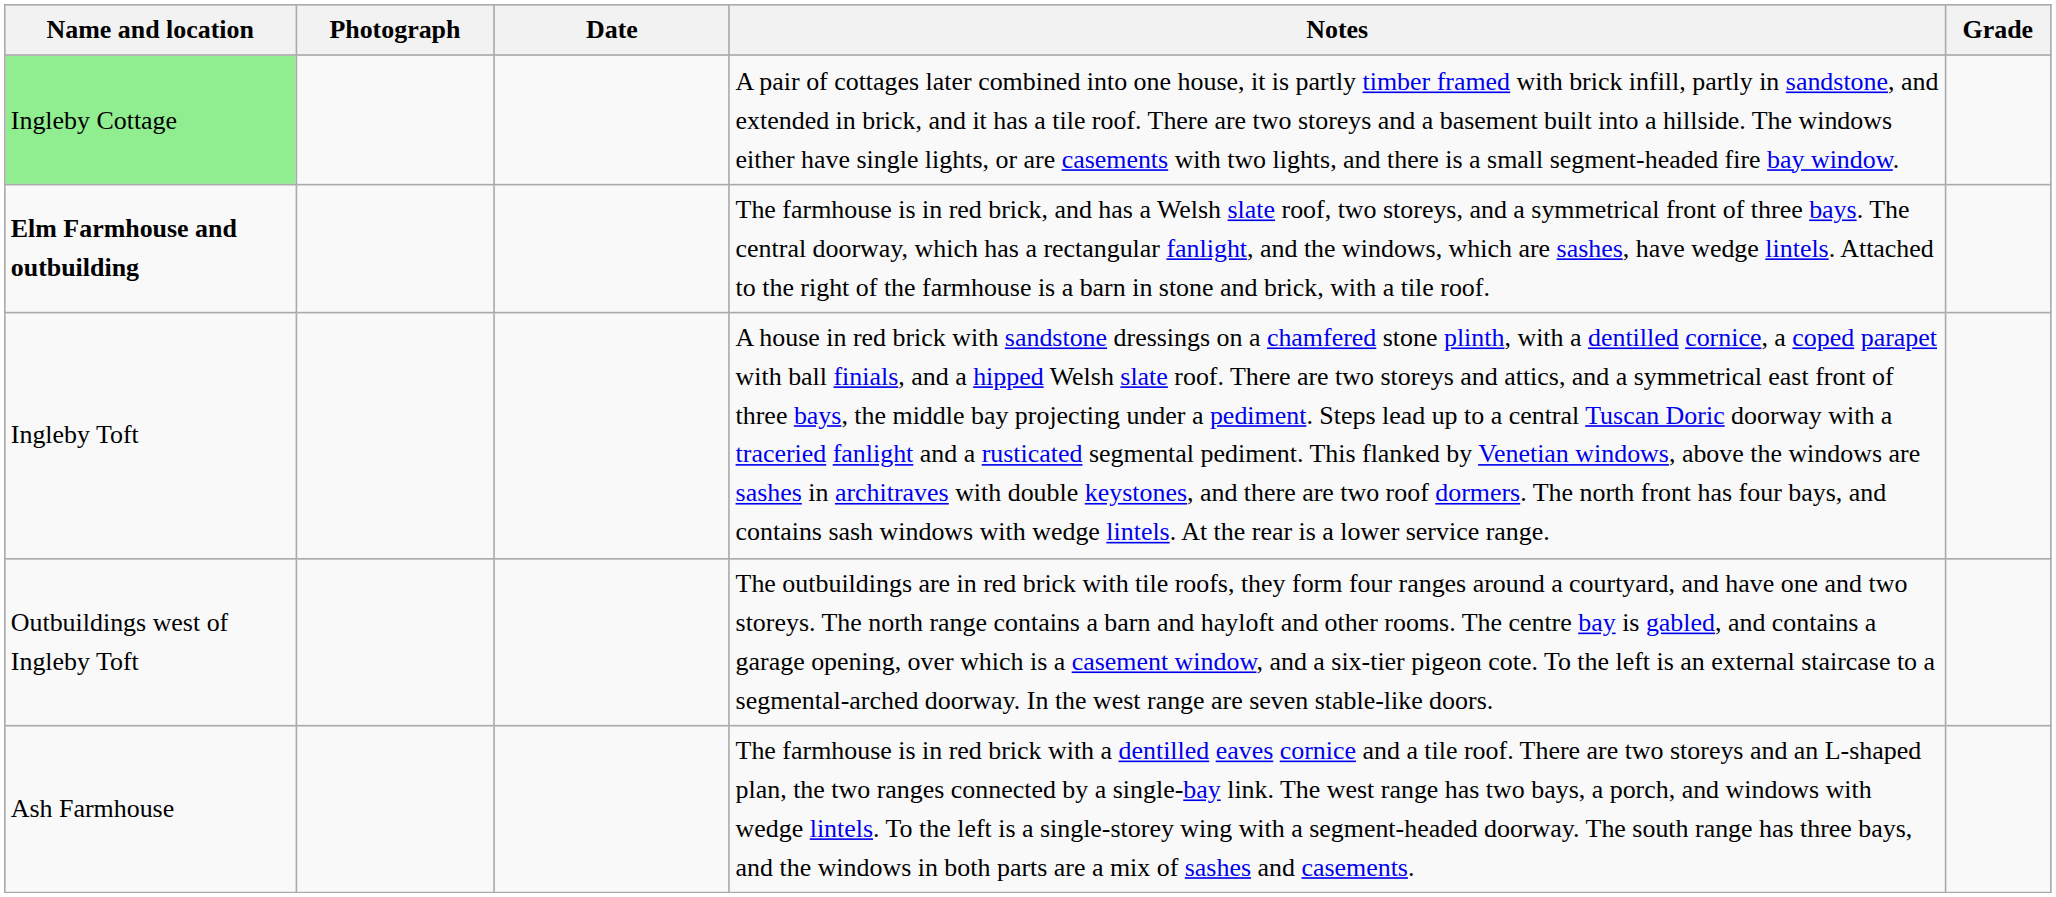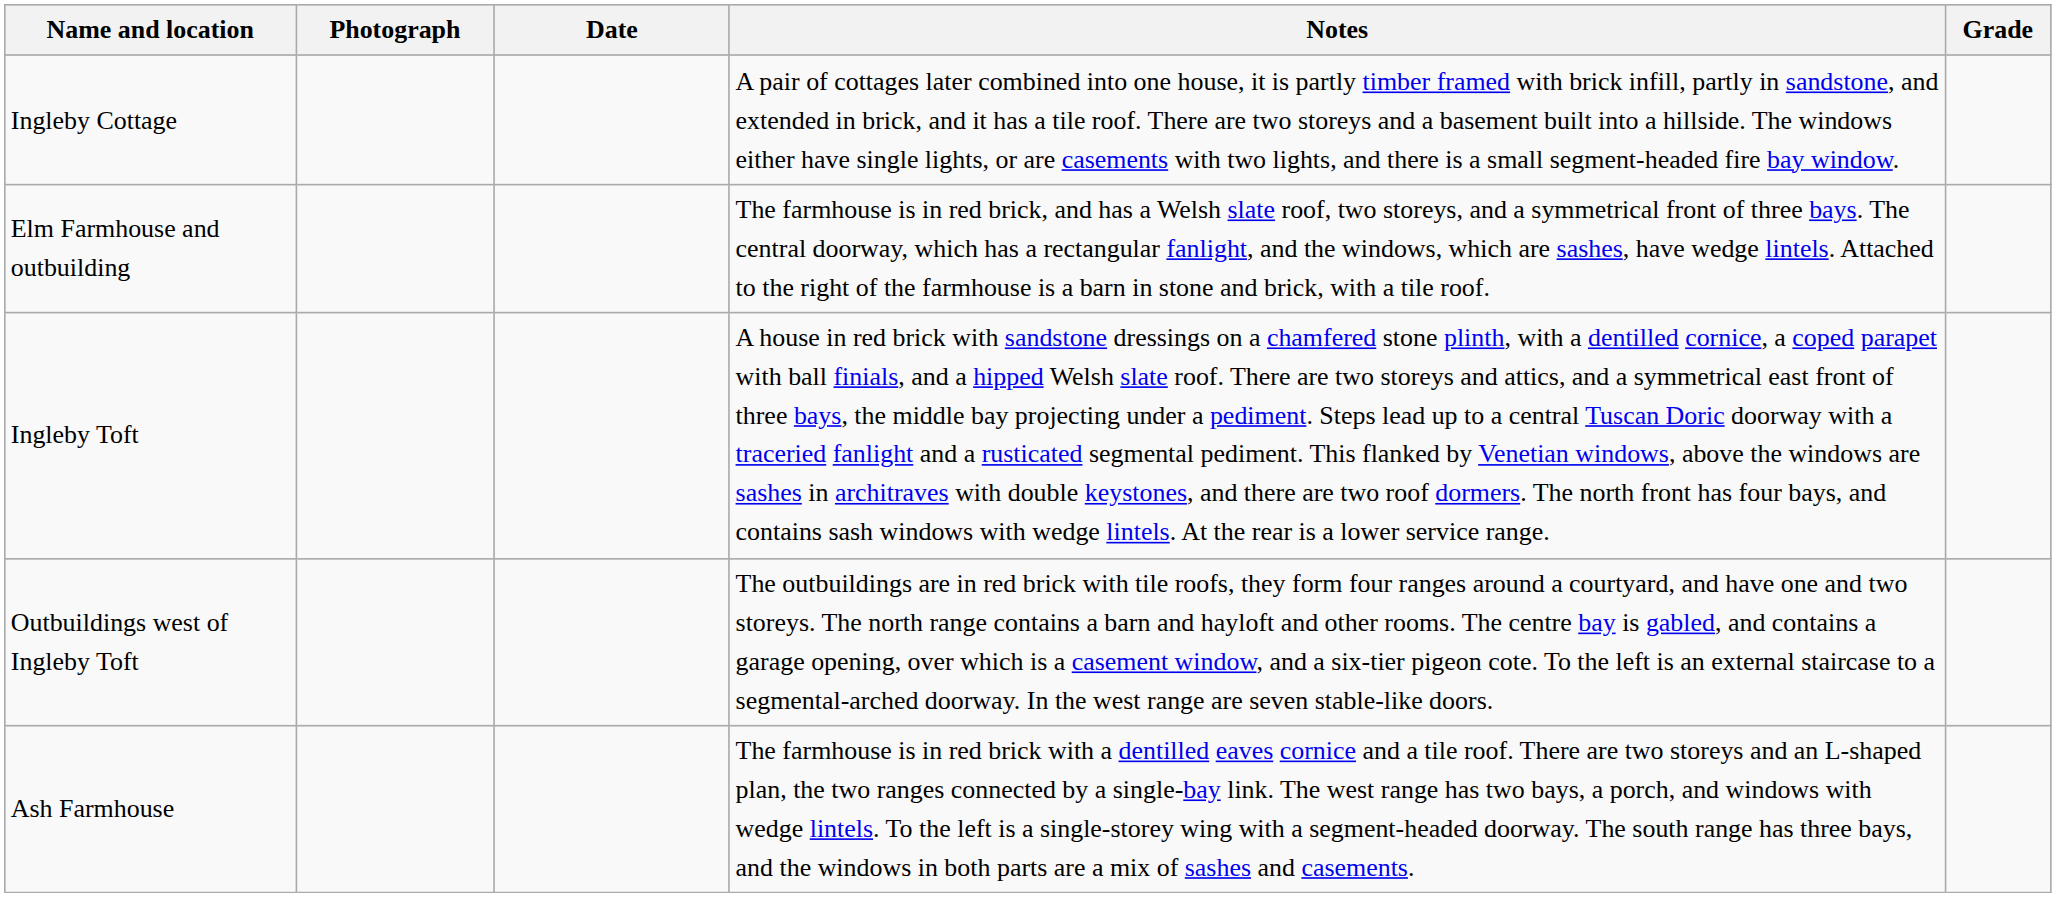(94, 119) lightgreen background -> (94, 119) no background
(124, 248) bold -> (115, 248) normal
